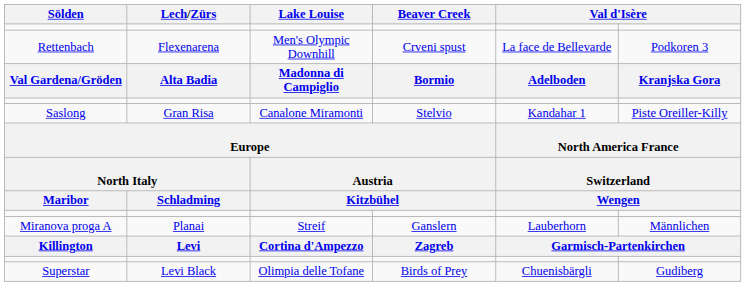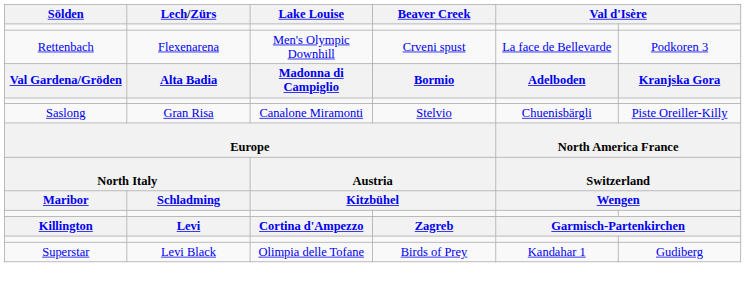(557, 113) Kandahar 1 -> (557, 113) Chuenisbärgli
- row: (66, 226)
(557, 271) Chuenisbärgli -> (557, 251) Kandahar 1
